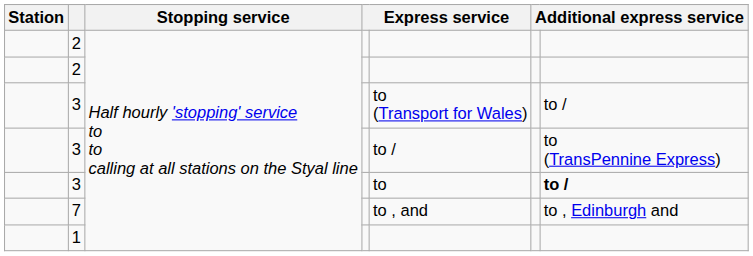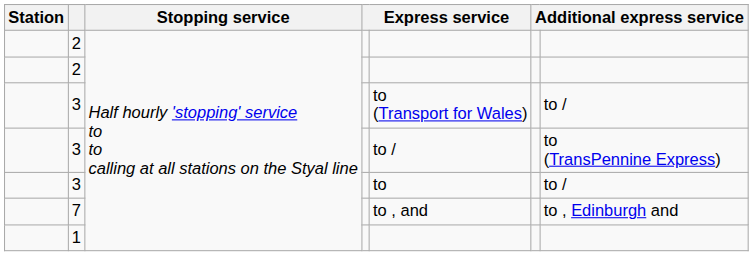(556, 185) bold -> (555, 185) normal
